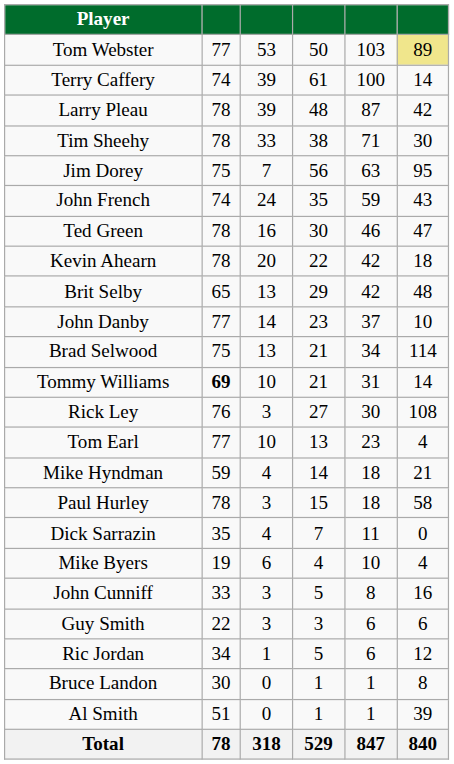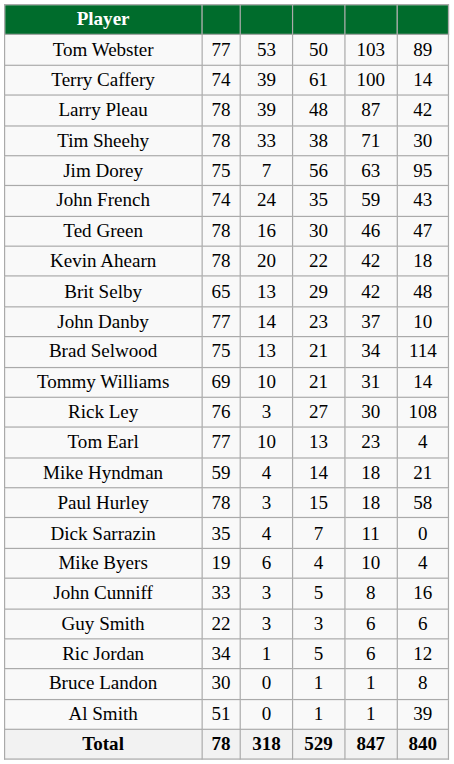(423, 49) khaki background -> (423, 49) no background
(221, 381) bold -> (221, 381) normal
